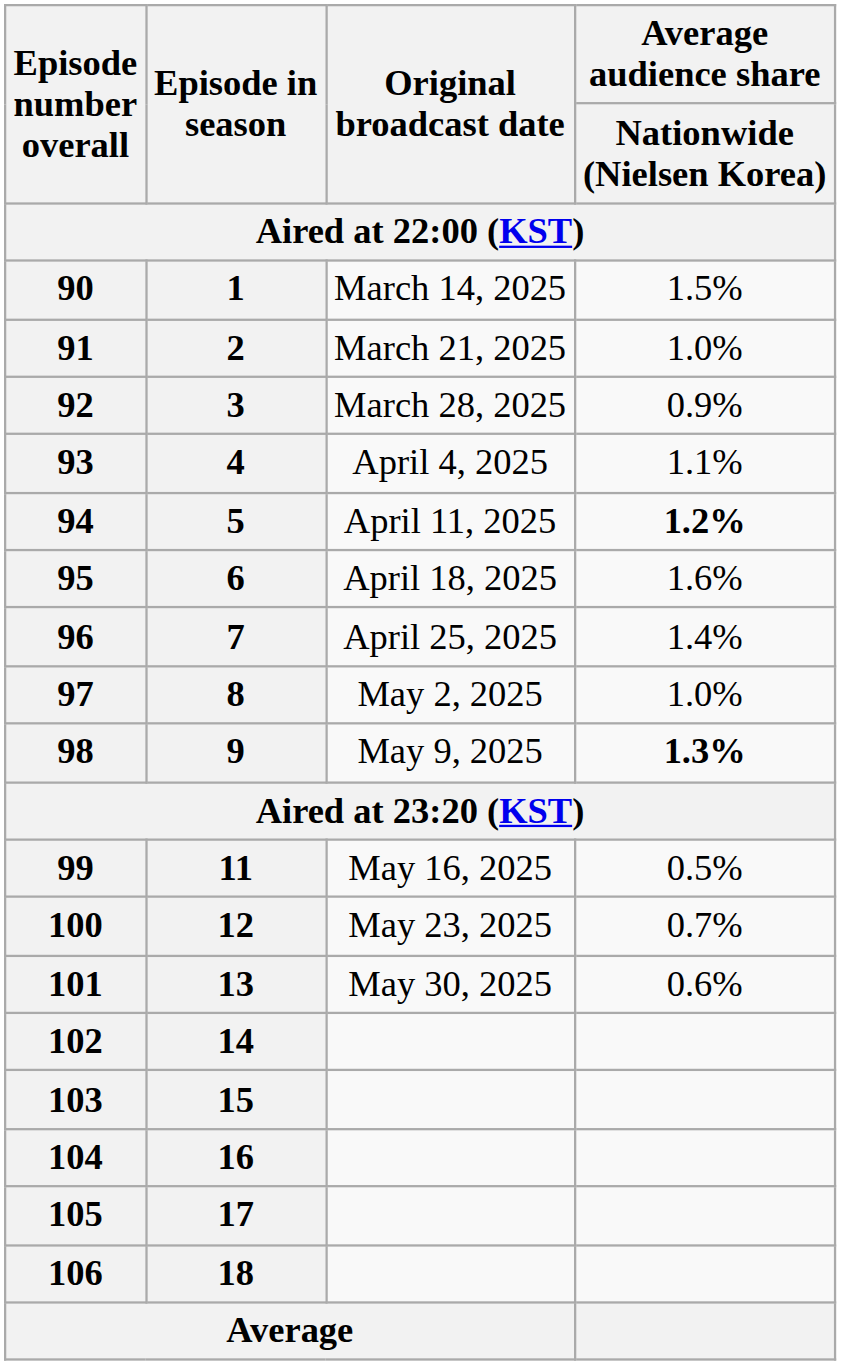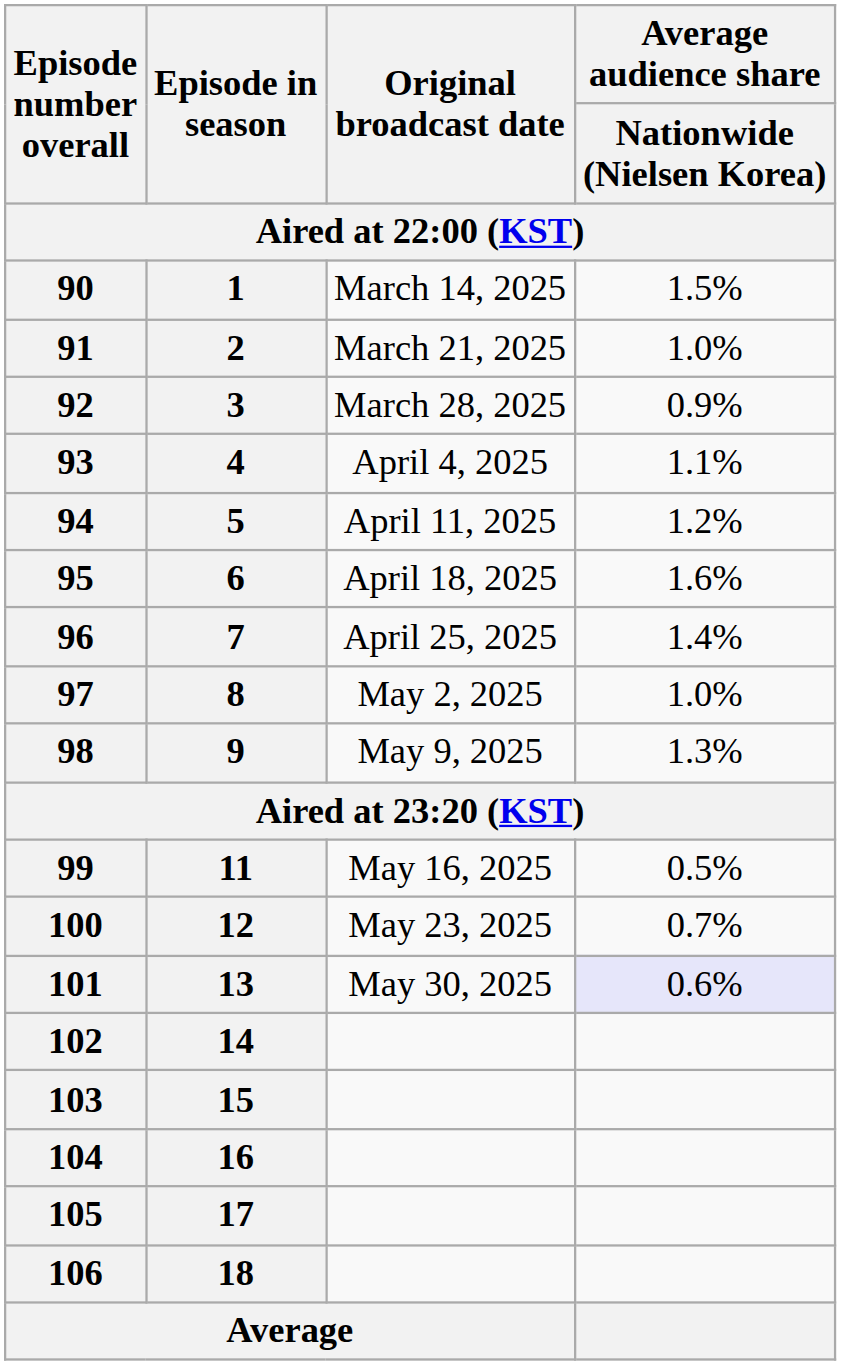(705, 520) bold -> (705, 520) normal
(705, 751) bold -> (705, 751) normal
(705, 983) no background -> (705, 983) lavender background
